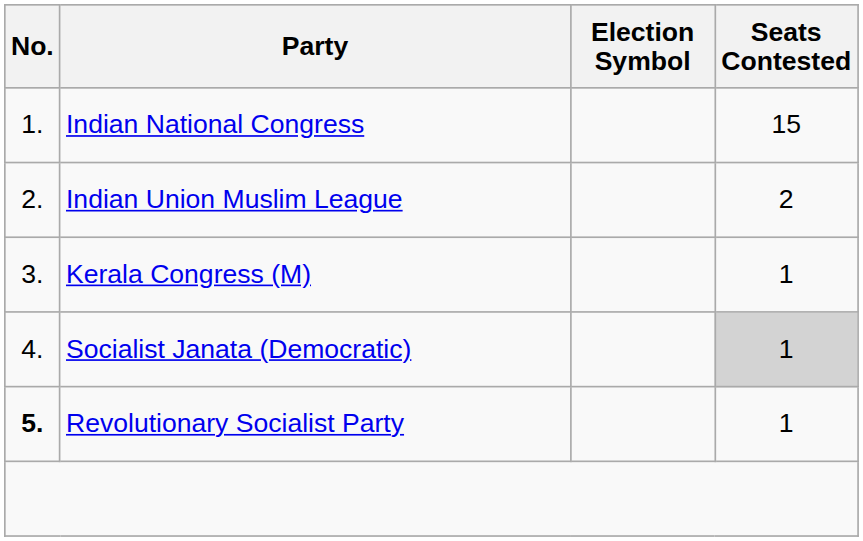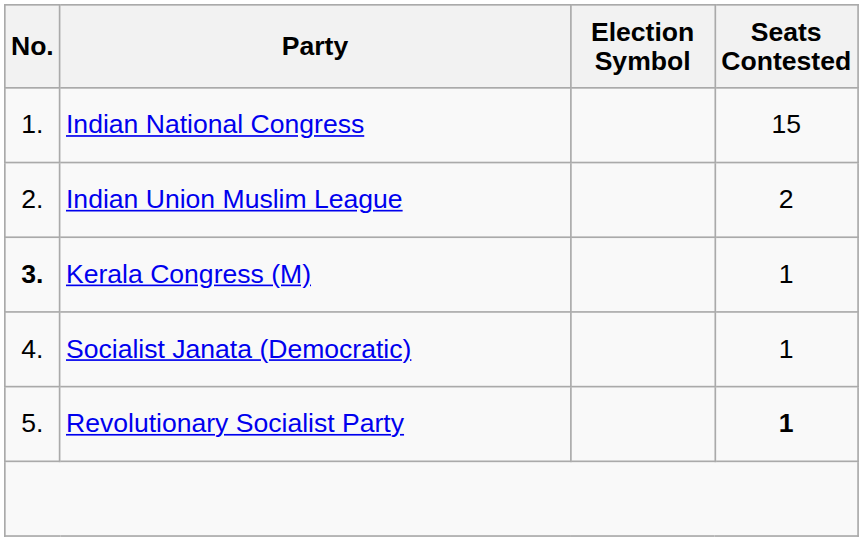(32, 274) normal -> (32, 274) bold
(786, 348) lightgrey background -> (786, 348) no background
(32, 423) bold -> (32, 423) normal
(786, 423) normal -> (786, 423) bold
